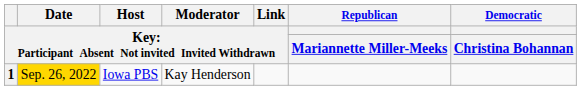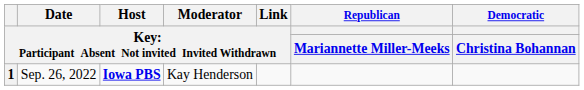(59, 74) gold background -> (59, 74) no background
(131, 74) normal -> (132, 74) bold
